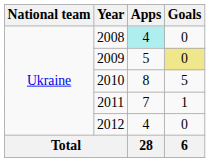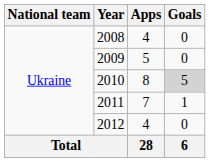(146, 37) paleturquoise background -> (146, 37) no background
(185, 59) khaki background -> (185, 59) no background
(185, 80) no background -> (185, 80) lightgrey background
